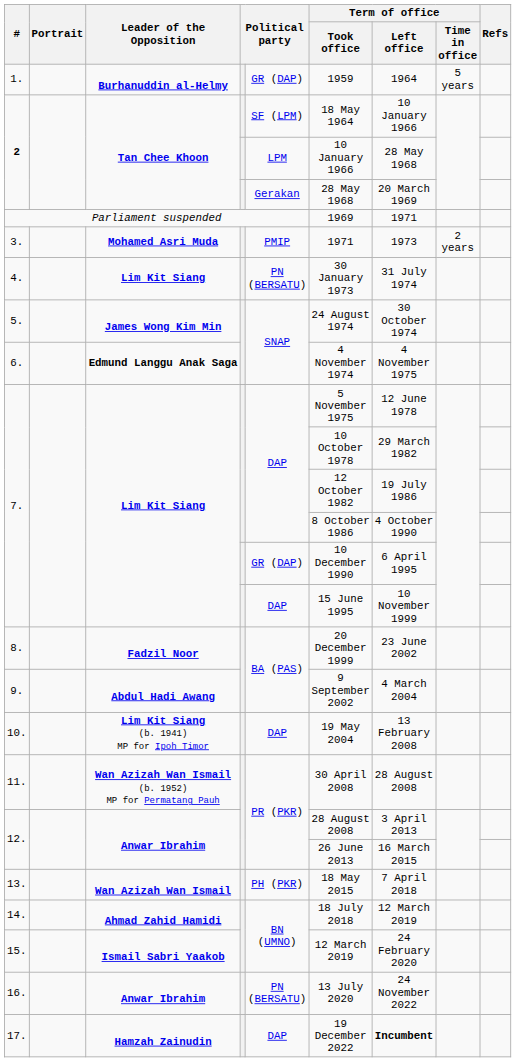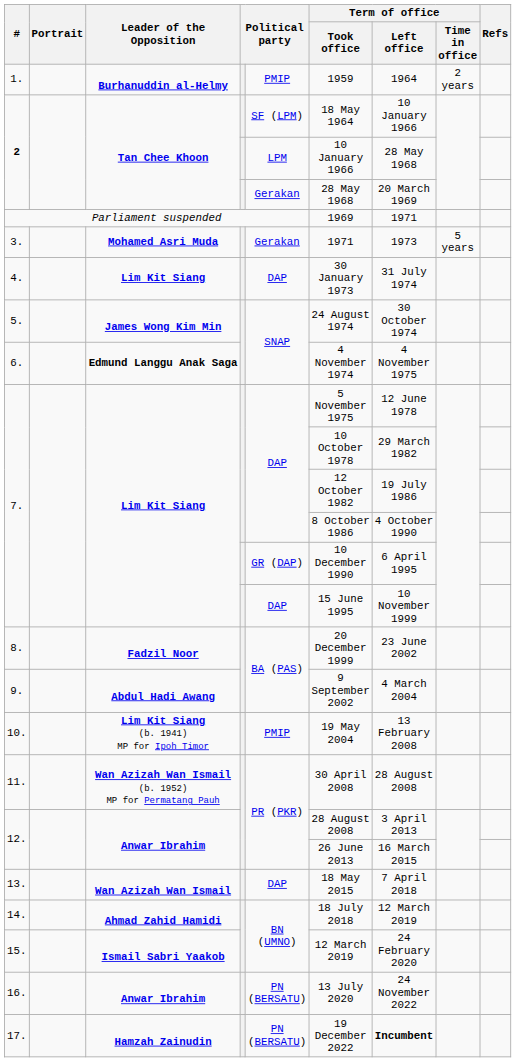(277, 80) GR (DAP) -> (277, 80) PMIP
(458, 80) 5 years -> (458, 80) 2 years
(277, 242) PMIP -> (277, 242) Gerakan
(458, 242) 2 years -> (458, 242) 5 years
(277, 278) PN (BERSATU) -> (277, 278) DAP
(277, 733) DAP -> (277, 733) PMIP
(277, 885) PH (PKR) -> (277, 885) DAP
(277, 1036) DAP -> (277, 1036) PN (BERSATU)
